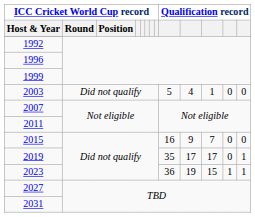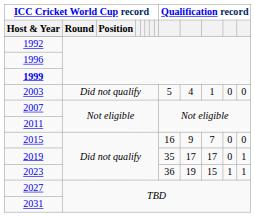(33, 76) normal -> (33, 76) bold
